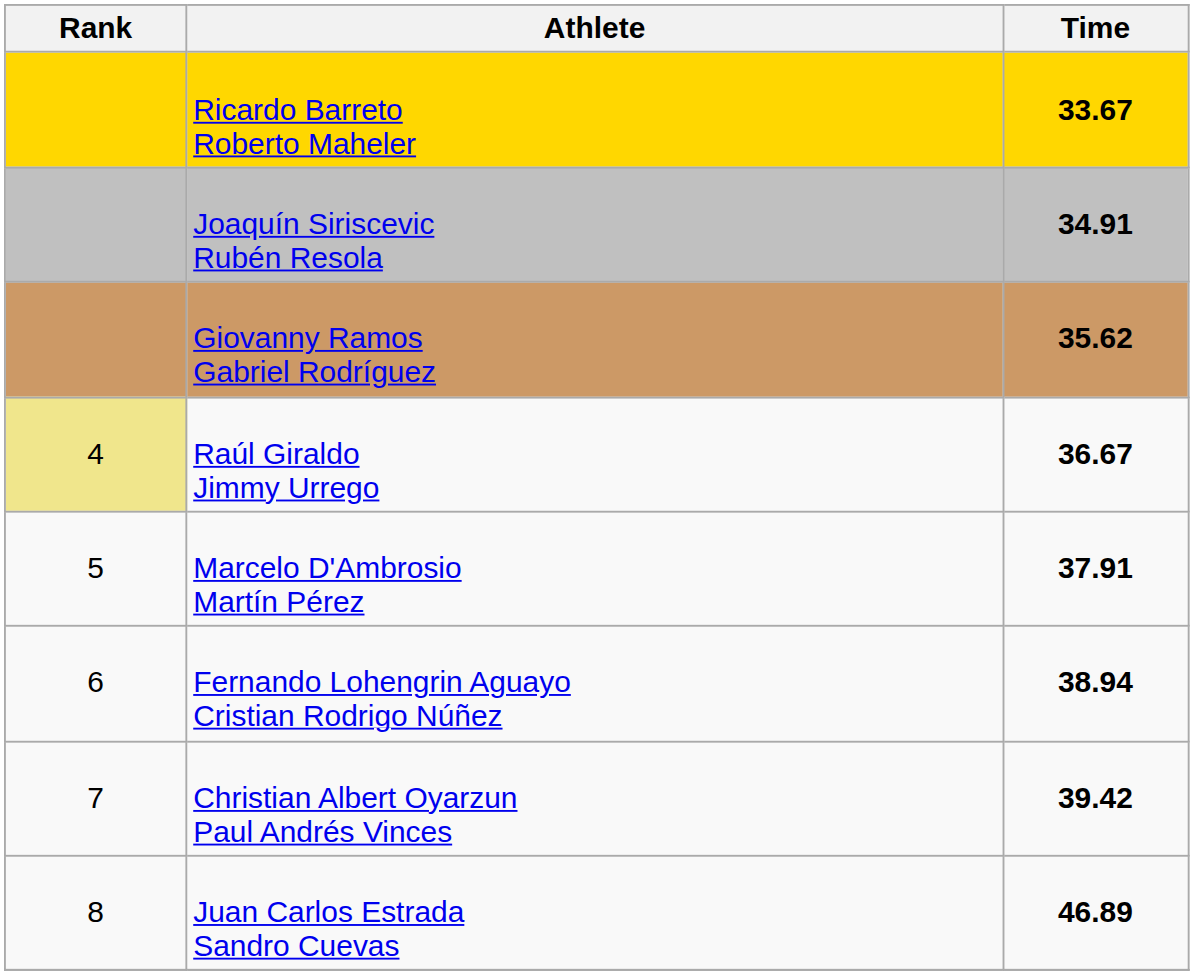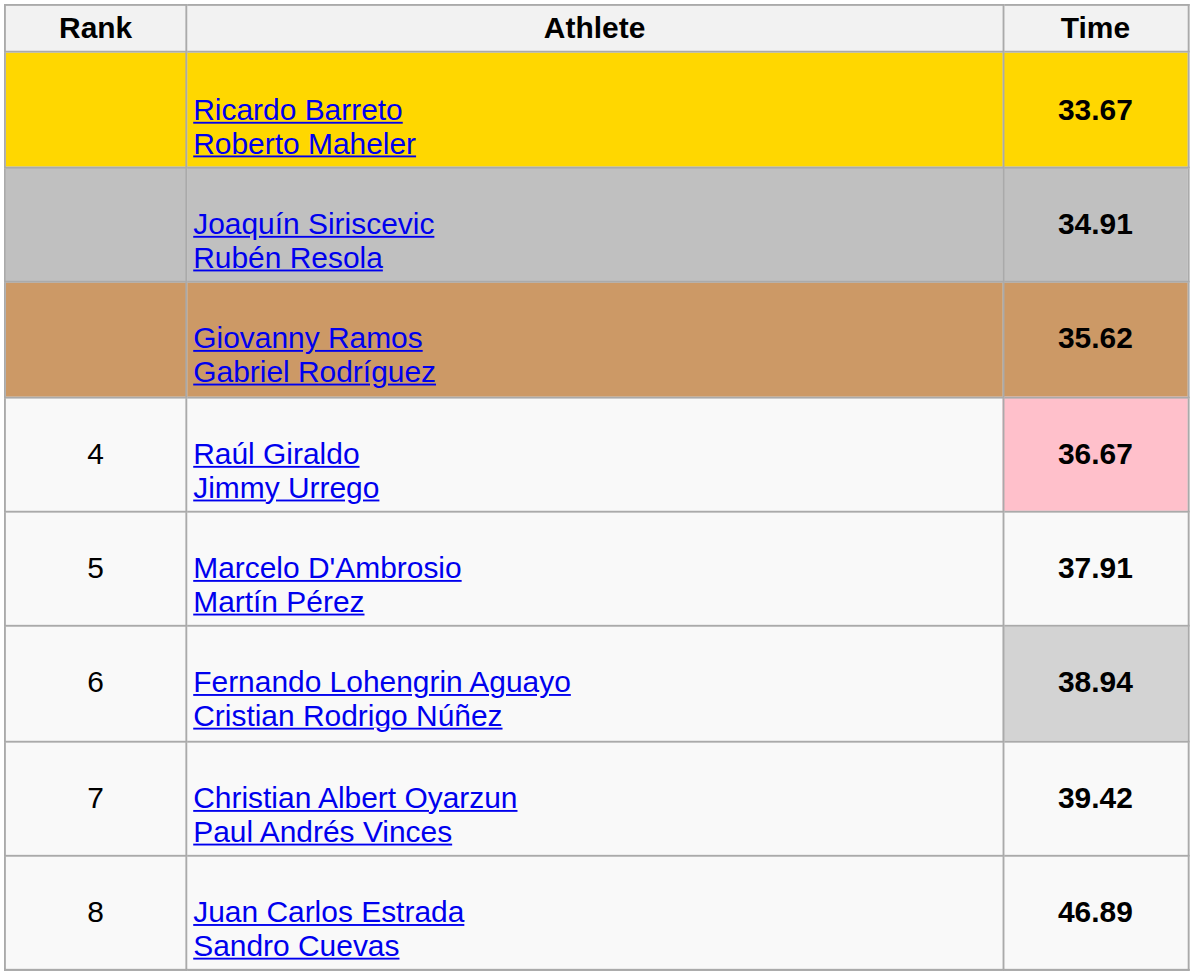(96, 453) khaki background -> (96, 453) no background
(1095, 453) no background -> (1095, 453) pink background
(1095, 683) no background -> (1095, 683) lightgrey background
